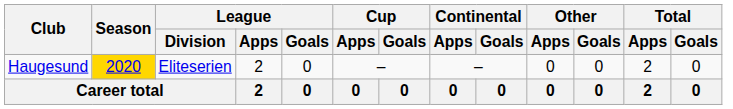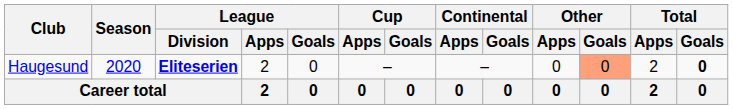(123, 66) gold background -> (123, 66) no background
(195, 66) normal -> (198, 66) bold
(599, 66) no background -> (605, 66) lightsalmon background
(696, 66) normal -> (702, 66) bold
